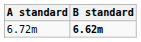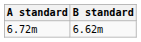(88, 29) bold -> (88, 29) normal
